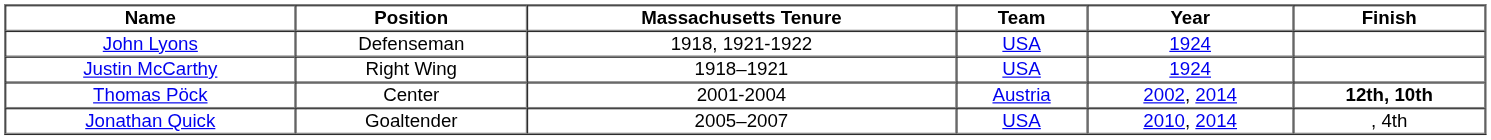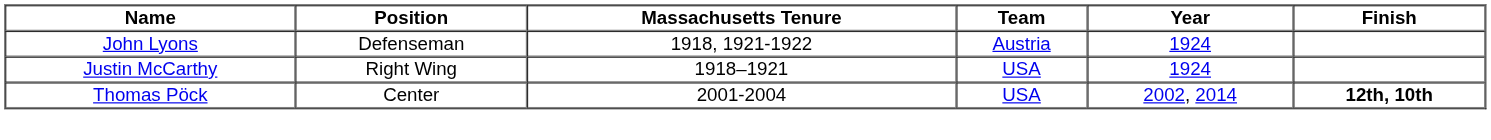(1022, 43) USA -> (1022, 43) Austria
(1022, 95) Austria -> (1022, 95) USA
- row: (150, 120)
